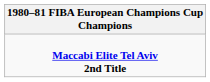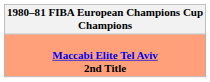(105, 61) no background -> (105, 61) lightsalmon background
